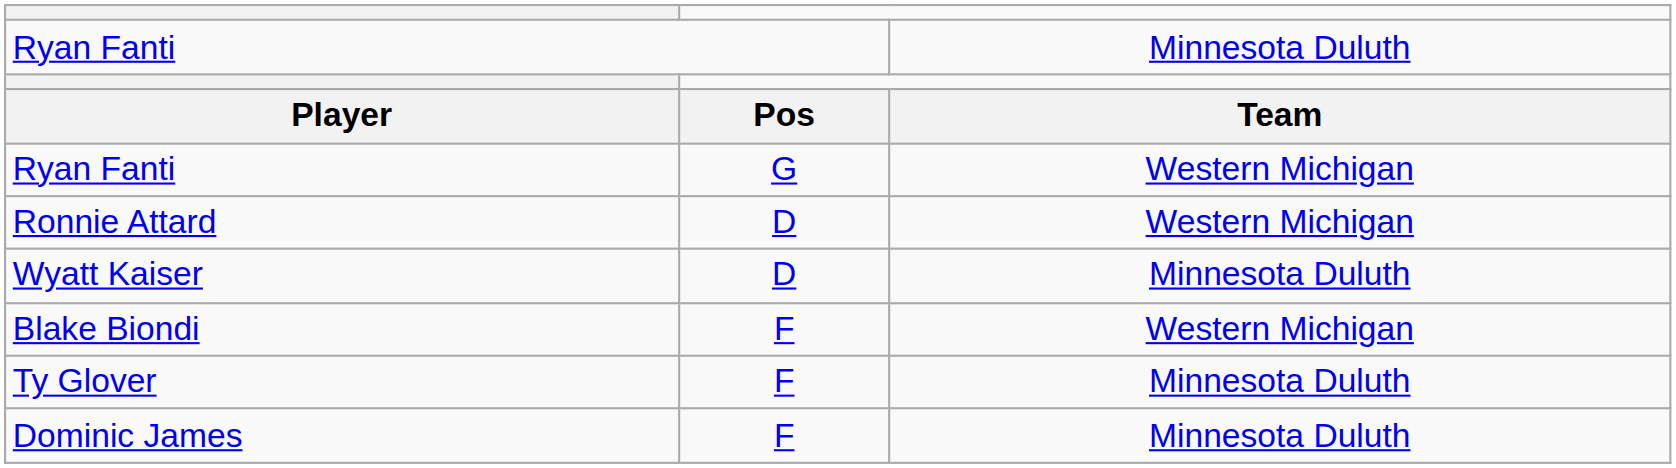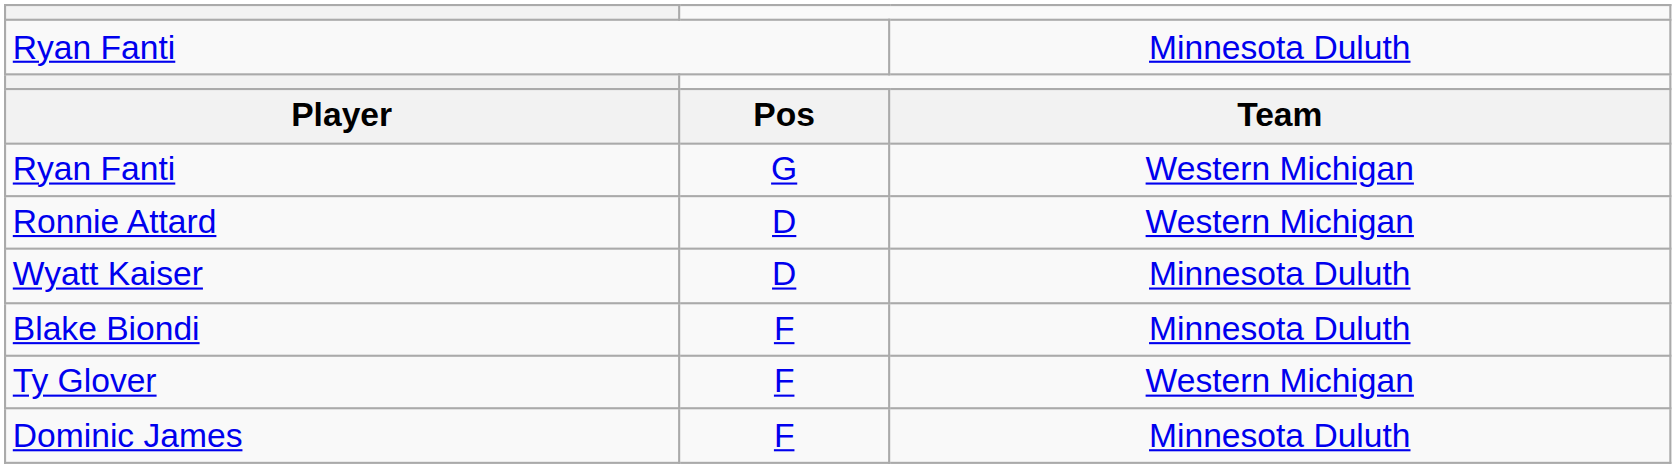(1280, 328) Western Michigan -> (1280, 328) Minnesota Duluth
(1280, 381) Minnesota Duluth -> (1280, 381) Western Michigan
